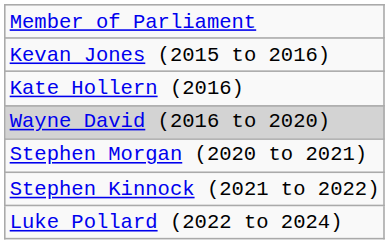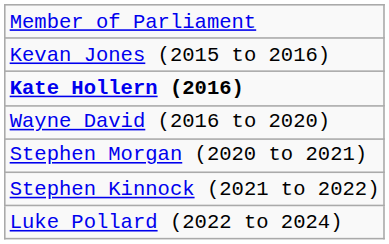(127, 88) normal -> (127, 88) bold
(170, 122) lightgrey background -> (170, 122) no background
